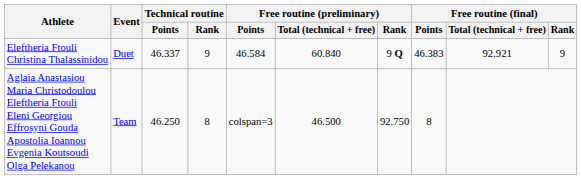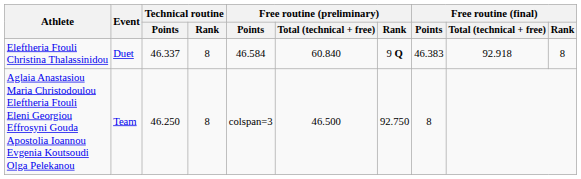(207, 54) 9 -> (207, 54) 8
(497, 54) 92.921 -> (497, 54) 92.918
(562, 54) 9 -> (562, 54) 8
